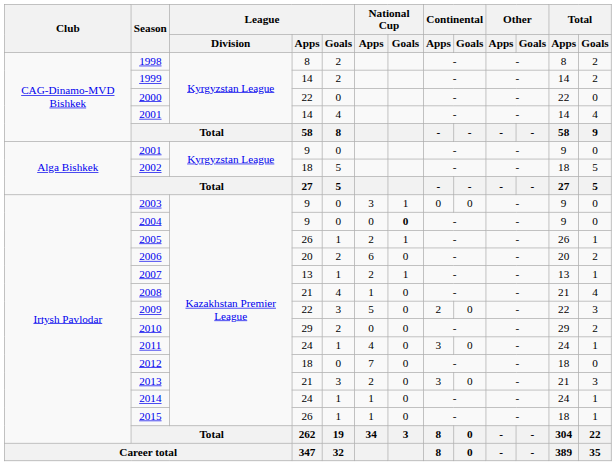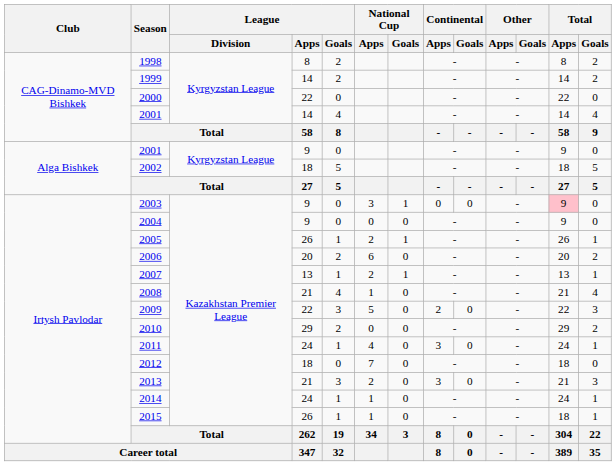(564, 203) no background -> (564, 203) pink background
(406, 221) bold -> (406, 221) normal
